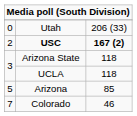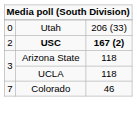- row: (51, 88)
